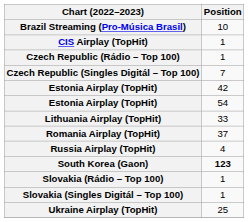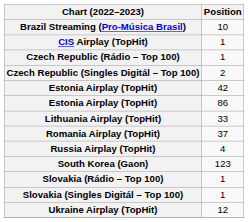(223, 73) 7 -> (223, 73) 2
(223, 103) 54 -> (223, 103) 86
(223, 164) bold -> (223, 164) normal
(223, 210) 25 -> (223, 210) 12
